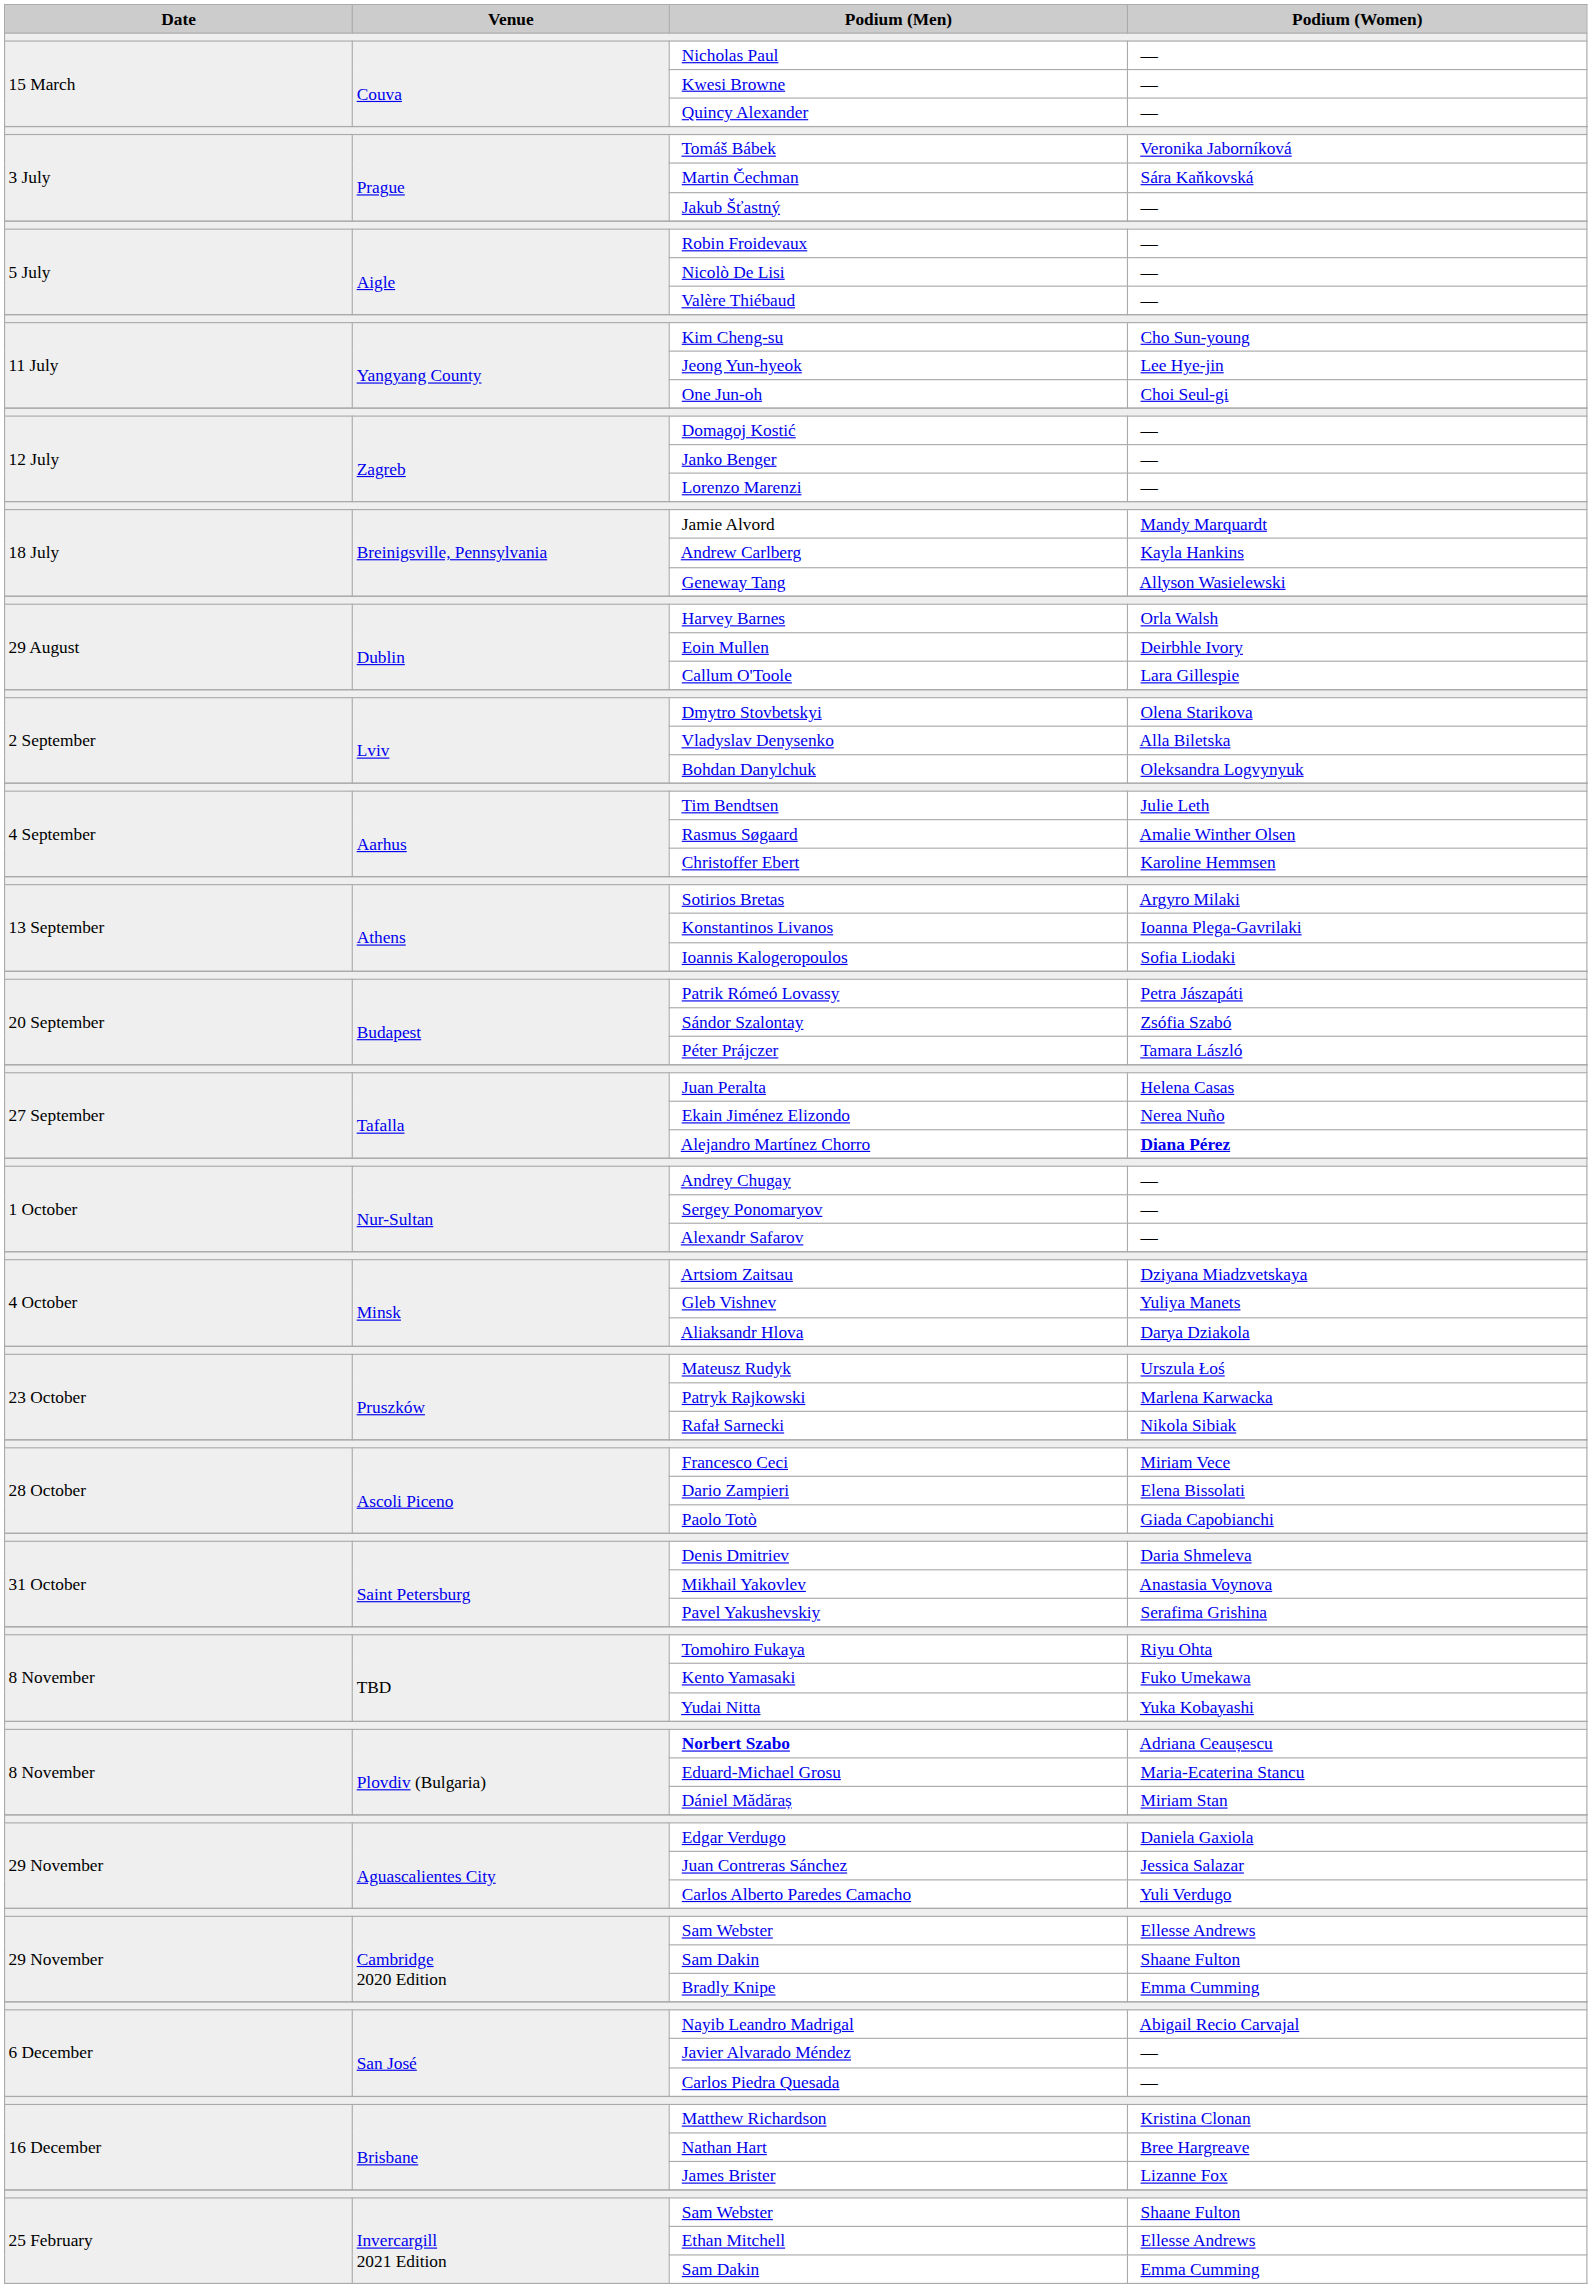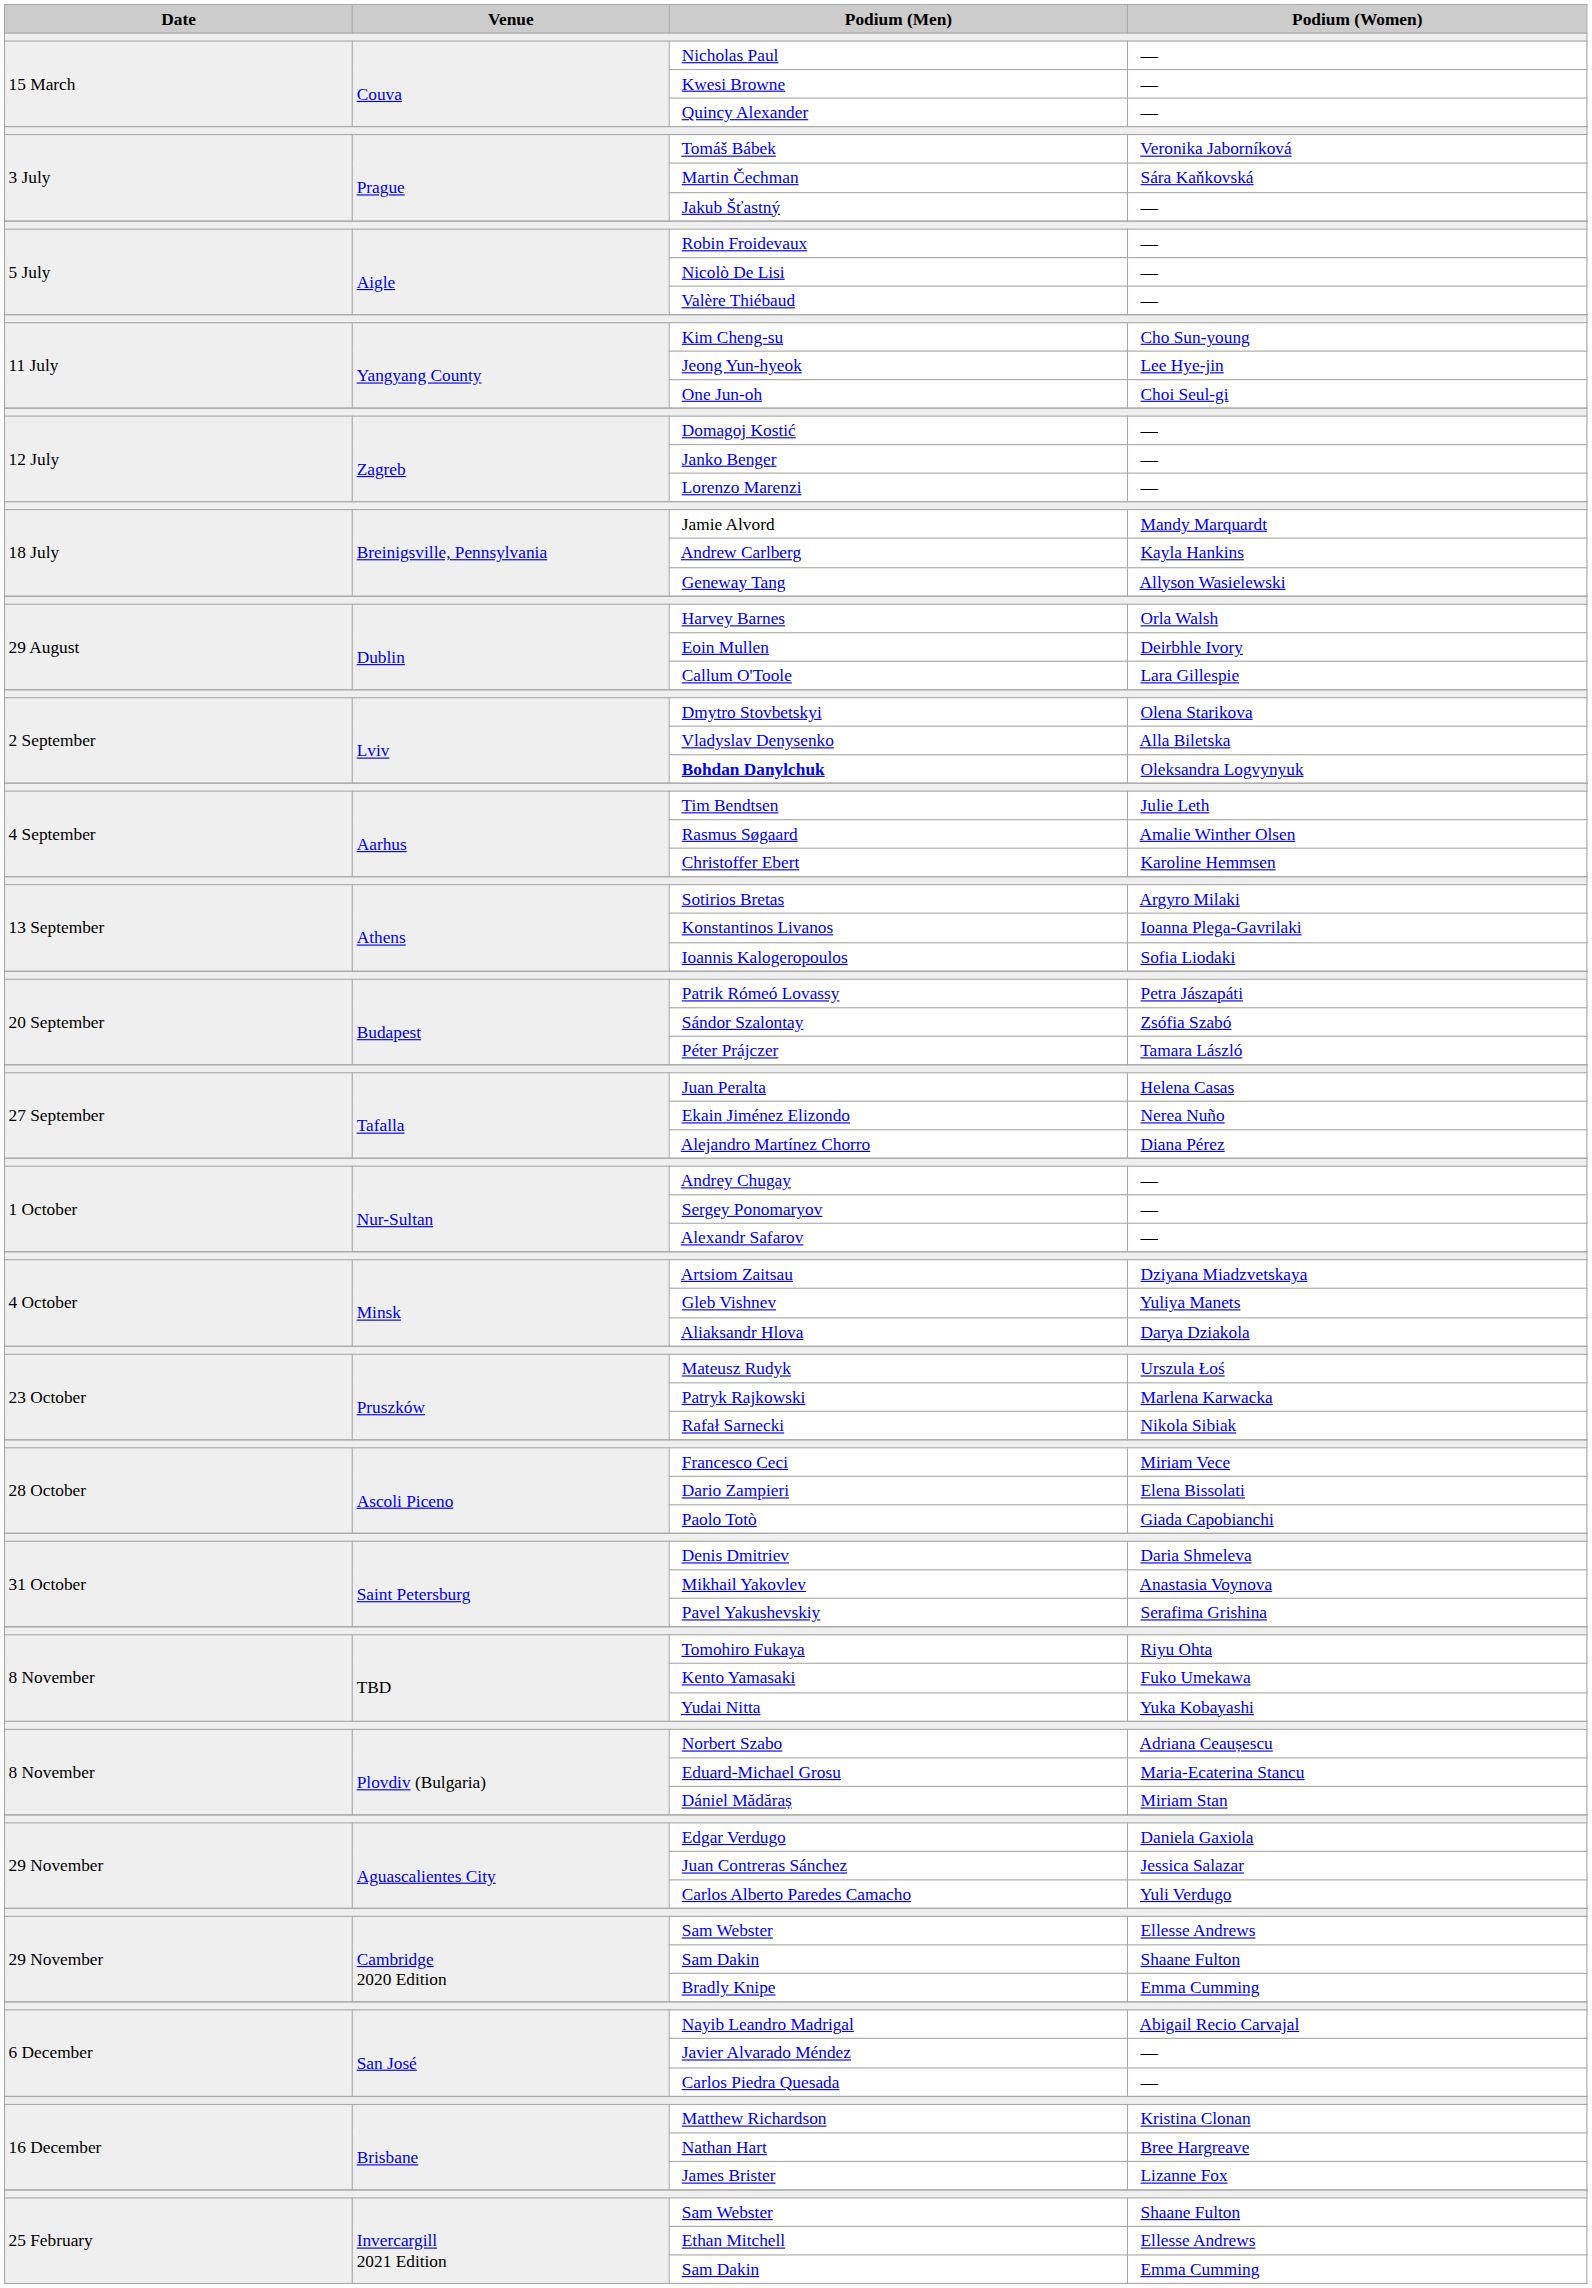(745, 769) normal -> (749, 769) bold
(1181, 1144) bold -> (1178, 1144) normal
(732, 1743) bold -> (728, 1743) normal
